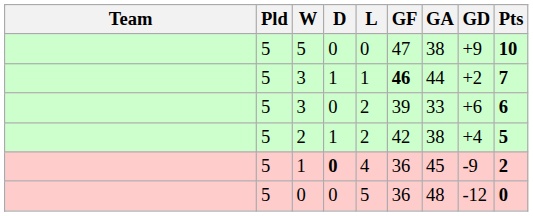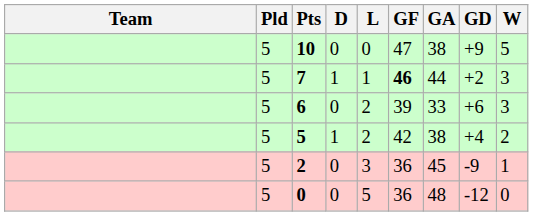columns swapped: (308, 19) <-> (511, 19)
(333, 166) bold -> (334, 166) normal
(365, 166) 4 -> (366, 166) 3
